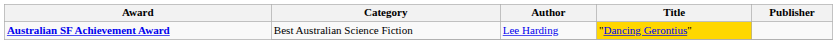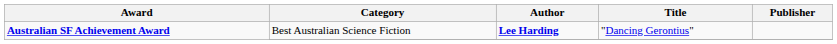(530, 30) normal -> (529, 30) bold
(645, 30) gold background -> (647, 30) no background
